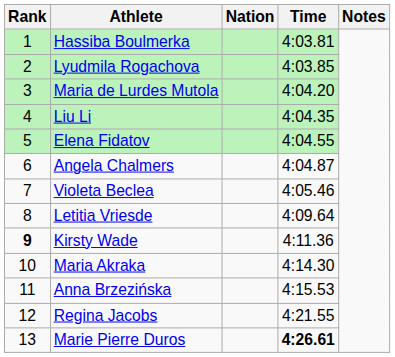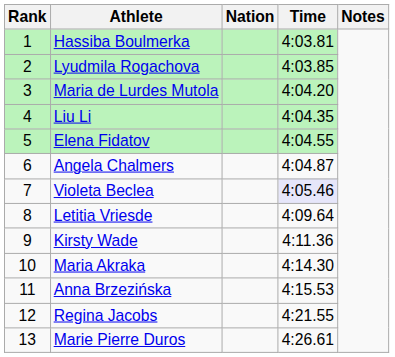(308, 191) no background -> (308, 191) lavender background
(27, 240) bold -> (27, 240) normal
(308, 340) bold -> (308, 340) normal
